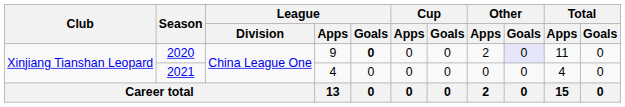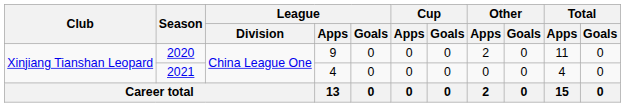(371, 53) bold -> (371, 53) normal
(524, 53) lavender background -> (524, 53) no background
